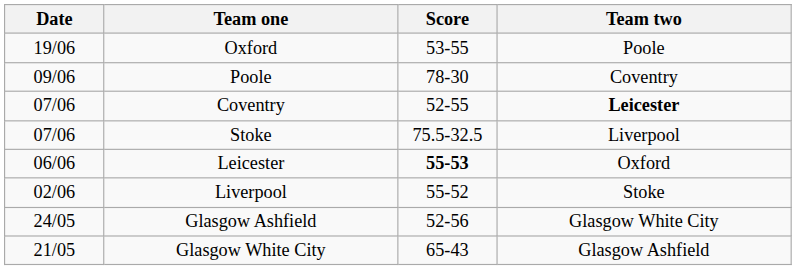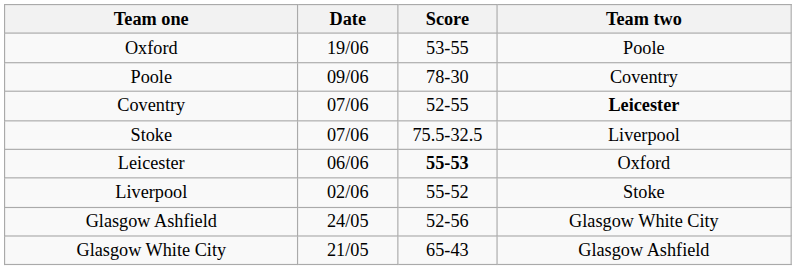columns swapped: (54, 18) <-> (251, 18)
